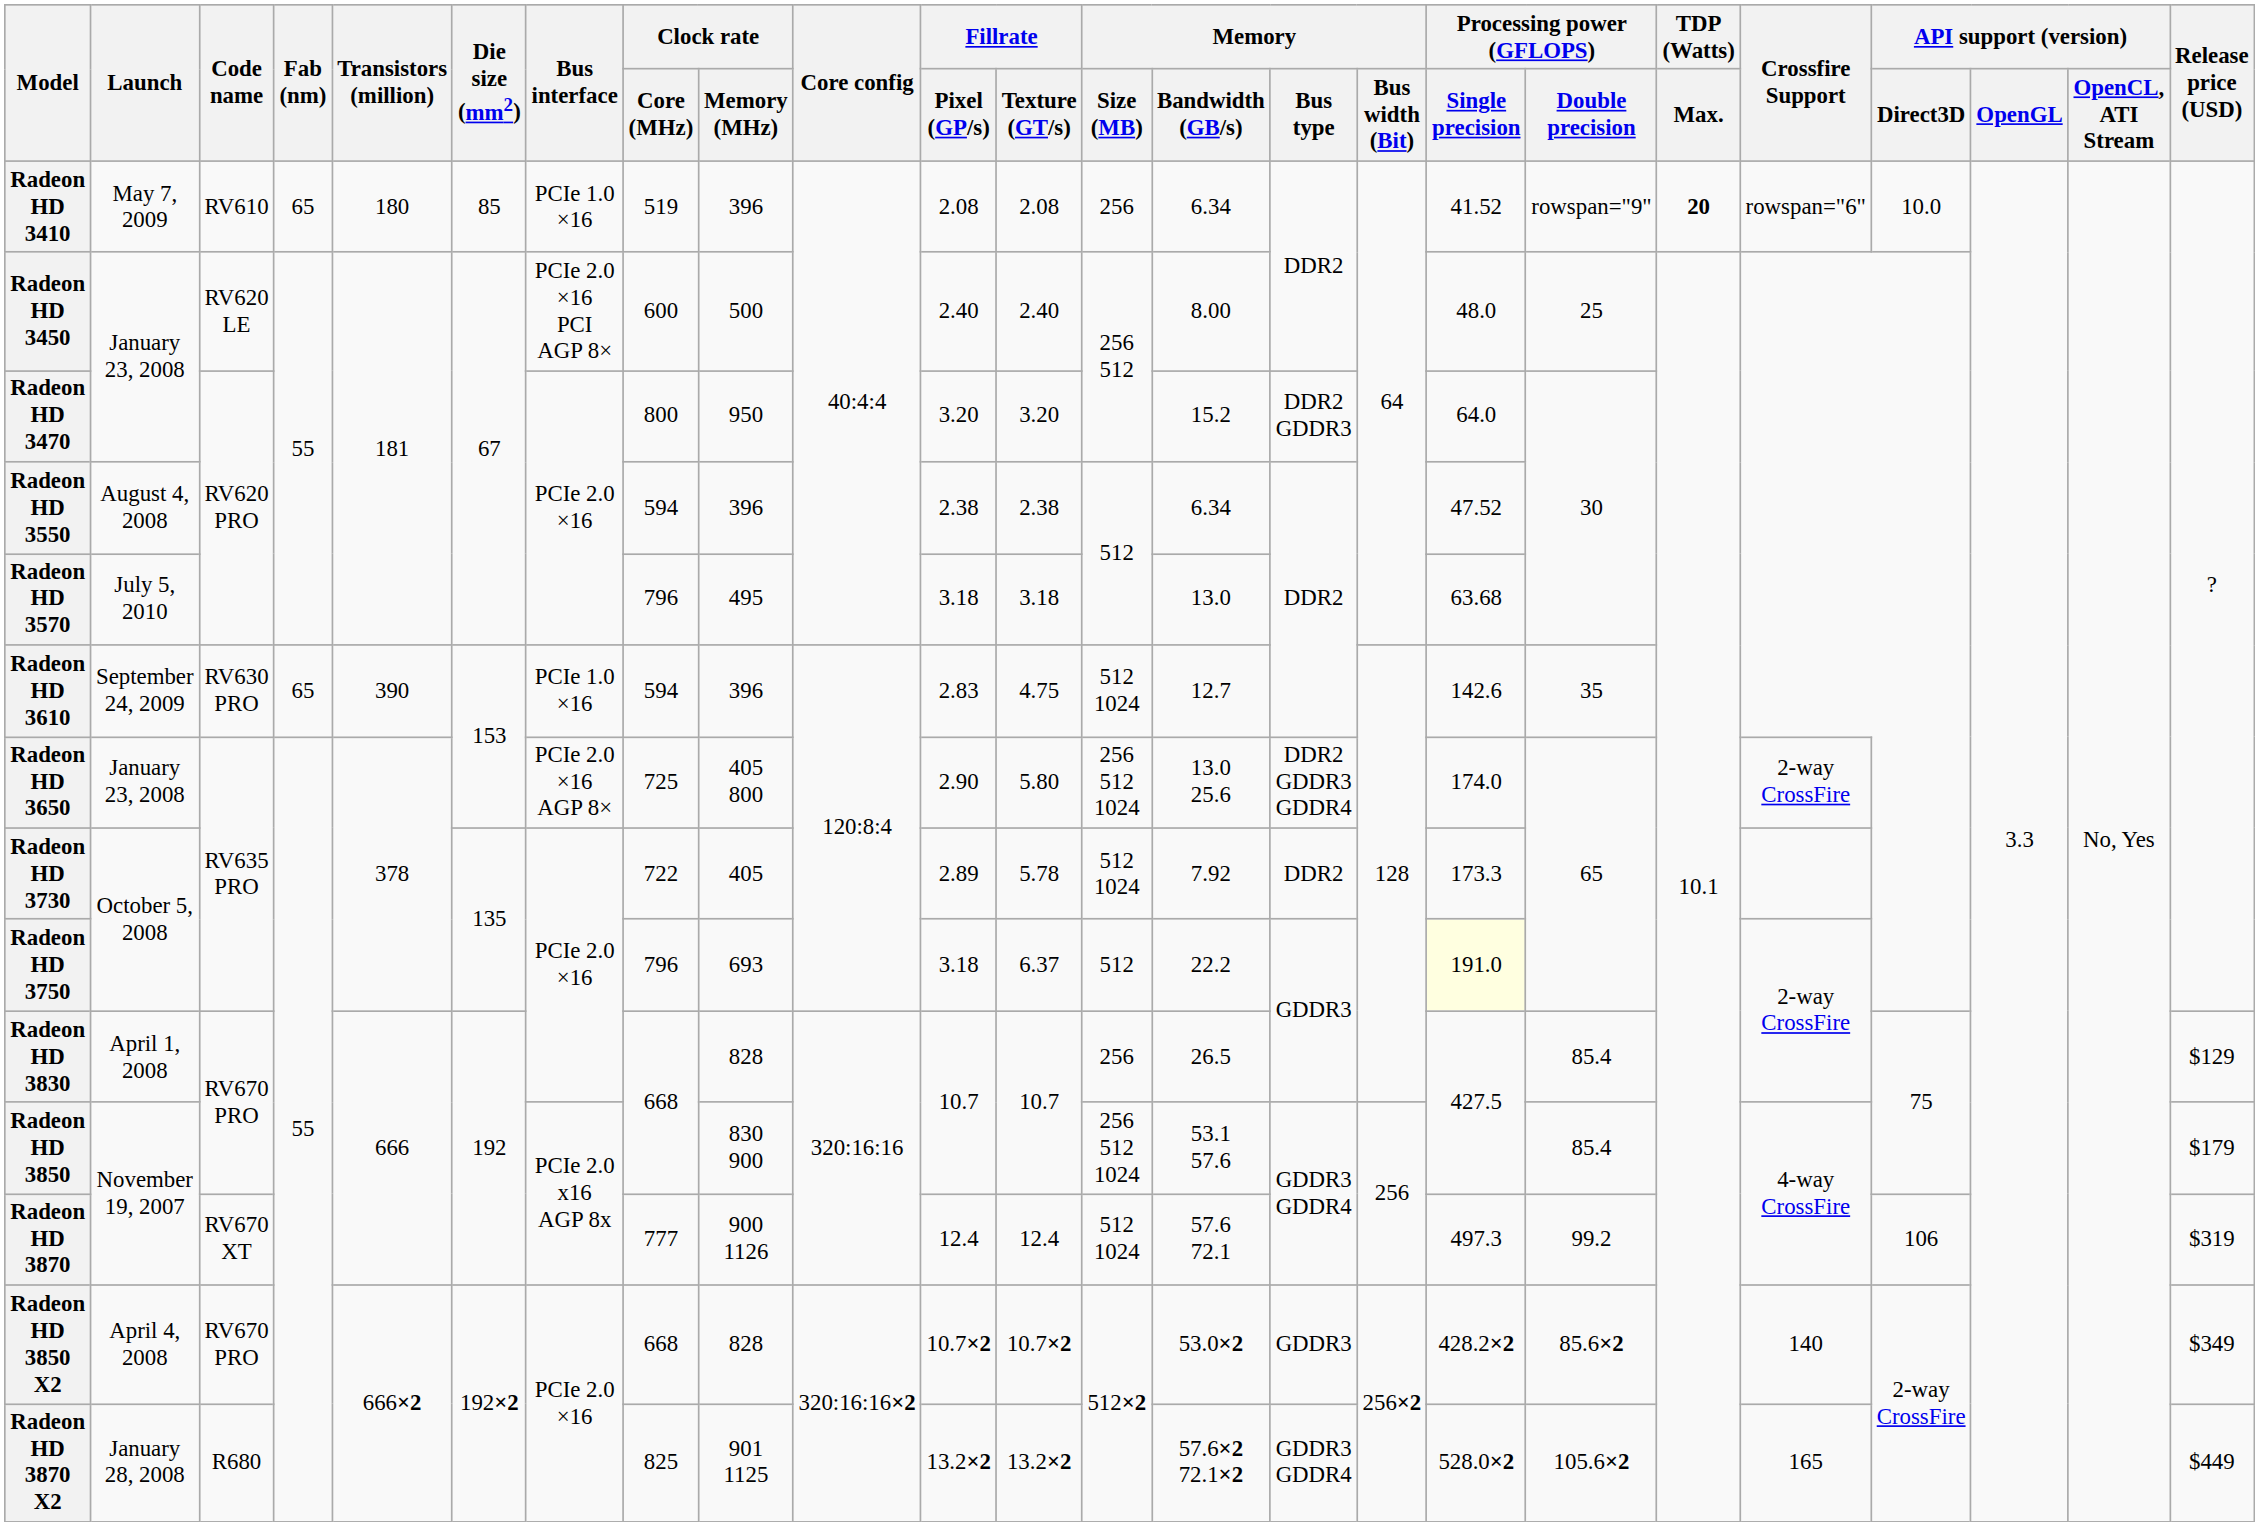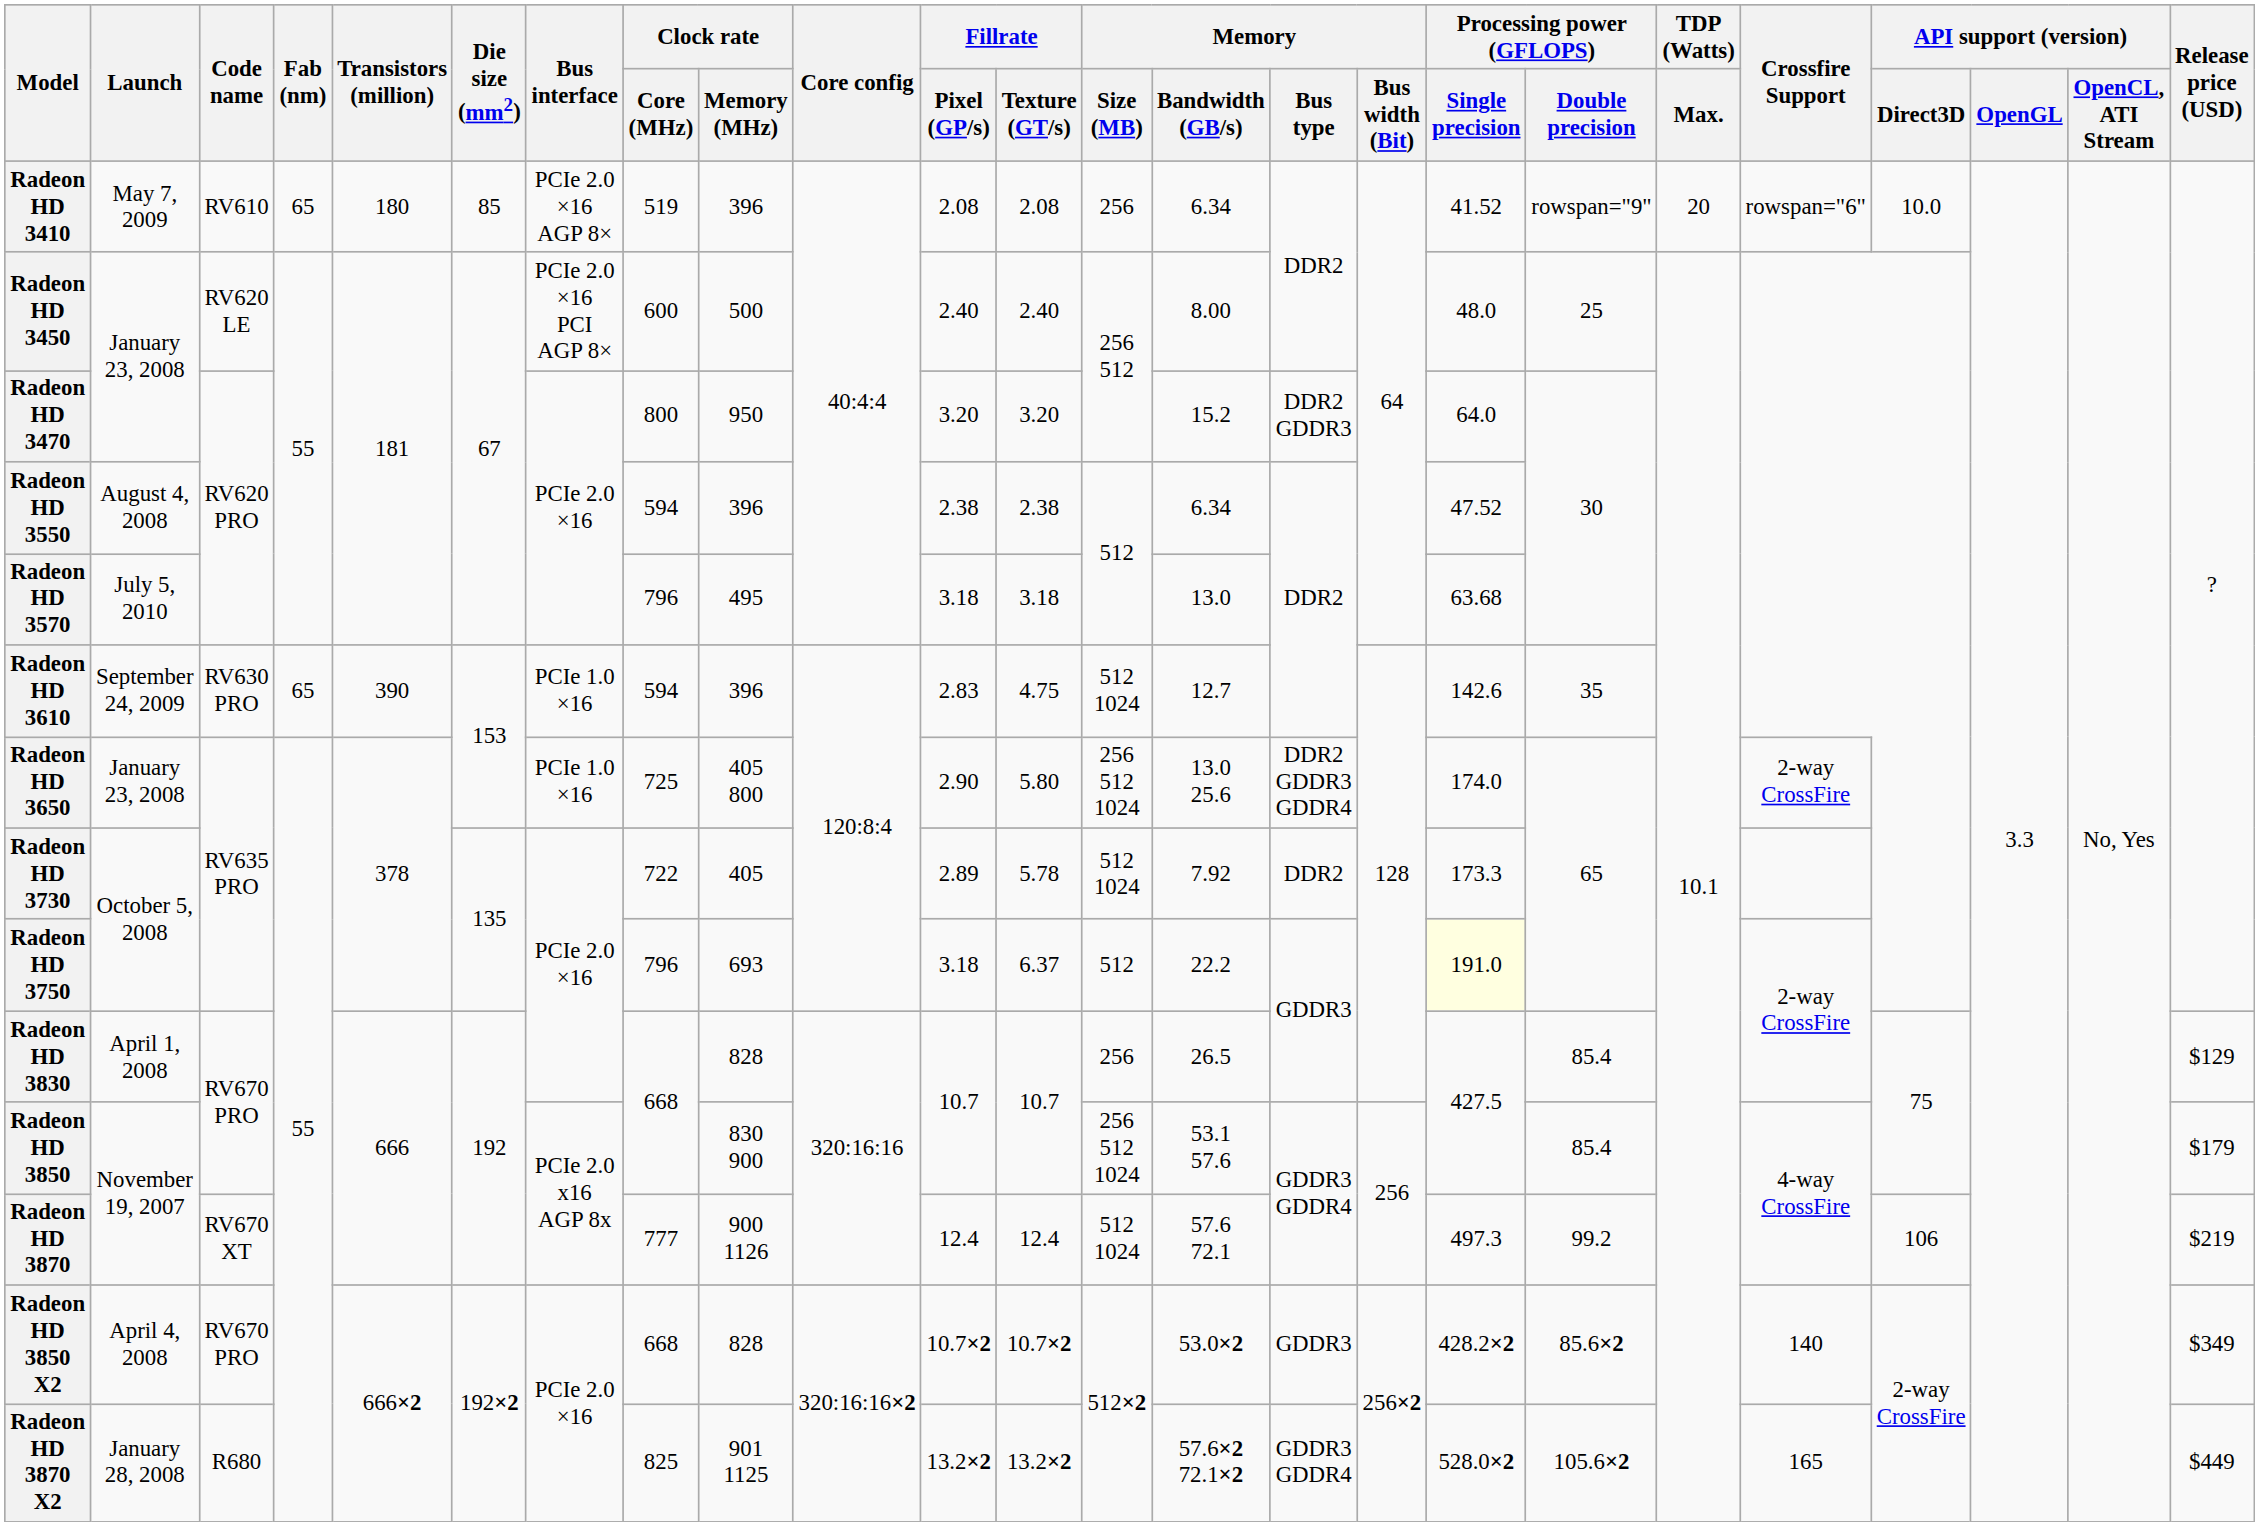(575, 205) PCIe 1.0 ×16 -> (575, 205) PCIe 2.0 ×16 AGP 8×
(1699, 205) bold -> (1699, 205) normal
(575, 781) PCIe 2.0 ×16 AGP 8× -> (575, 781) PCIe 1.0 ×16
(2212, 1238) $319 -> (2212, 1238) $219
